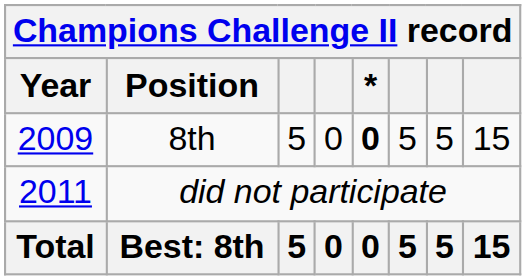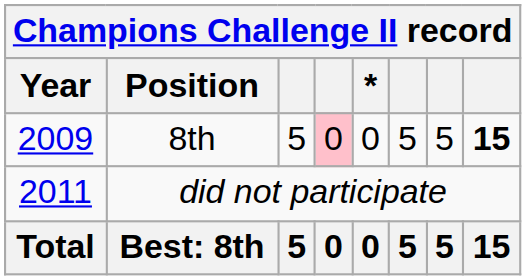(334, 138) no background -> (334, 138) pink background
(371, 138) bold -> (371, 138) normal
(492, 138) normal -> (492, 138) bold
